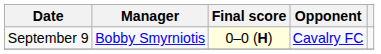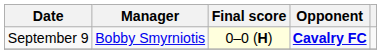(328, 38) normal -> (330, 38) bold
